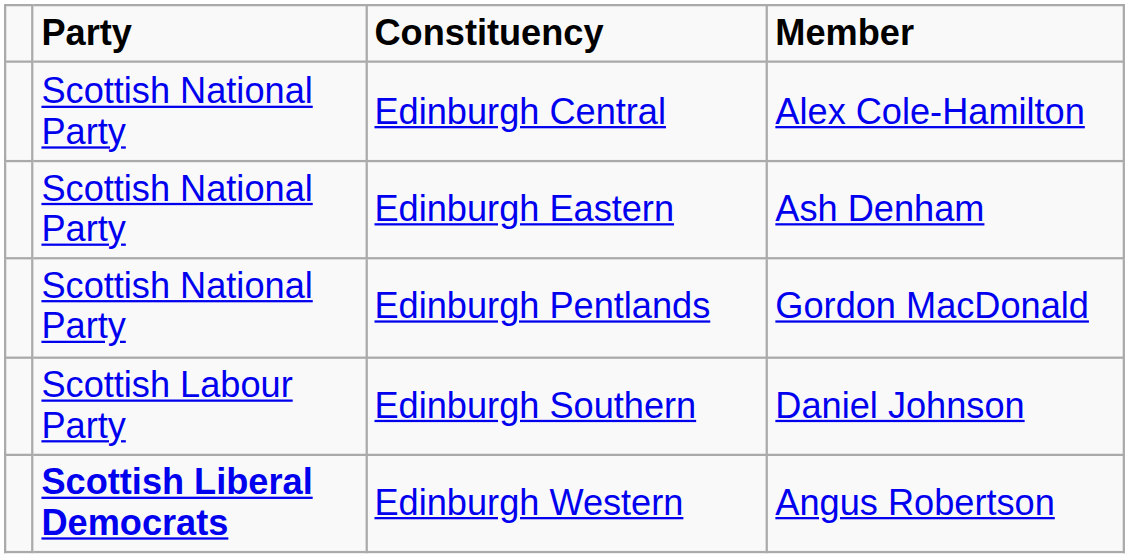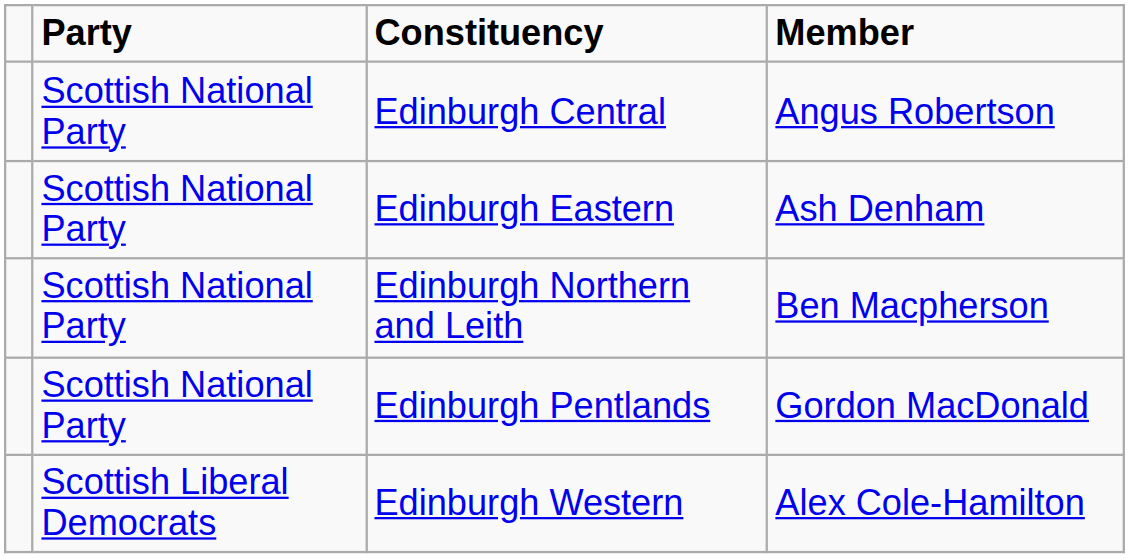(930, 110) Alex Cole-Hamilton -> (915, 110) Angus Robertson
+ row: (532, 306)
- row: (535, 404)
(177, 502) bold -> (165, 502) normal
(915, 502) Angus Robertson -> (930, 502) Alex Cole-Hamilton
